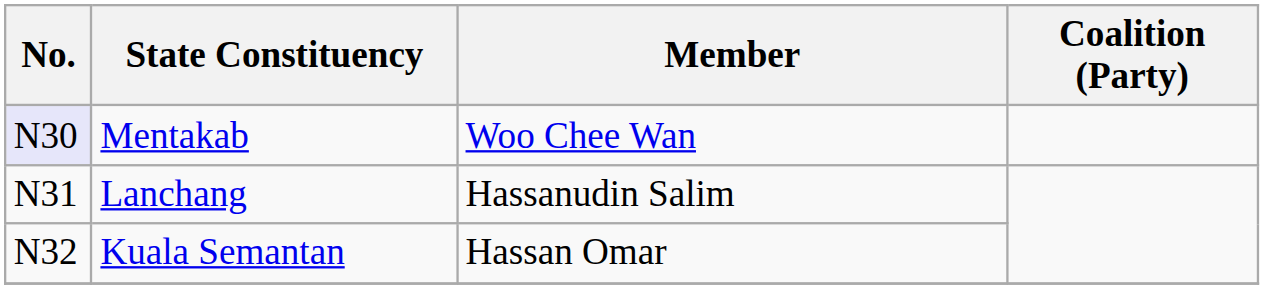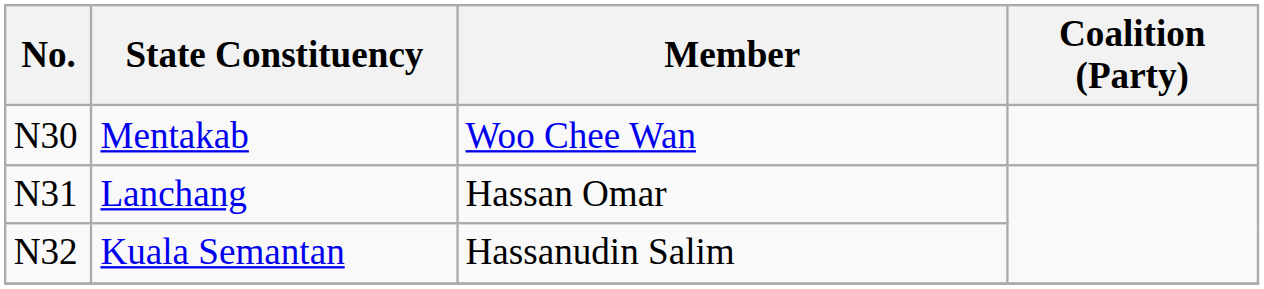(46, 134) lavender background -> (46, 134) no background
(600, 193) Hassanudin Salim -> (566, 193) Hassan Omar
(566, 252) Hassan Omar -> (600, 252) Hassanudin Salim
